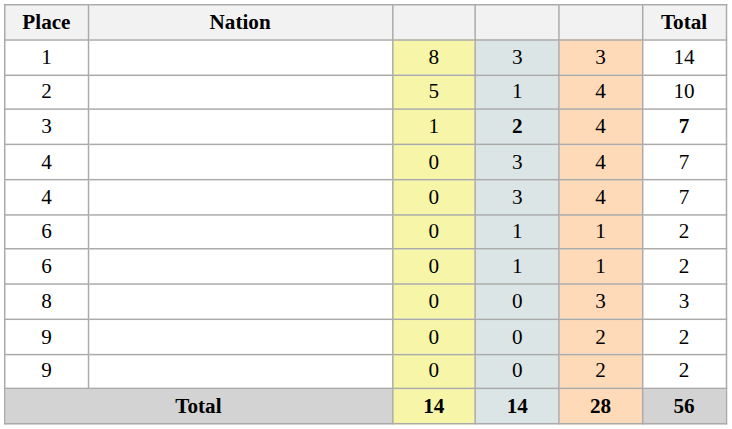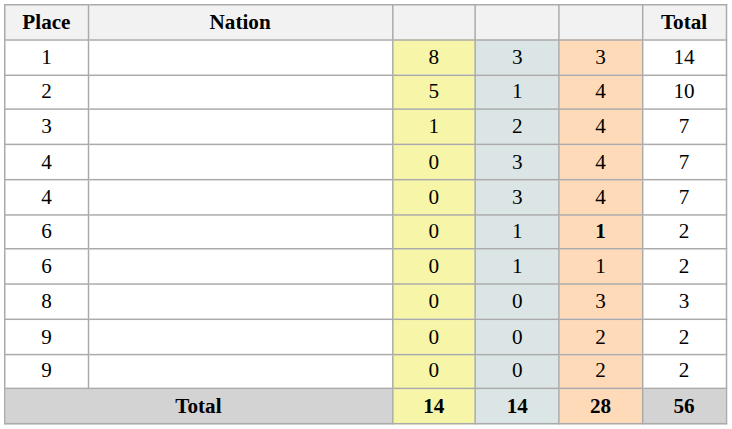(517, 127) bold -> (517, 127) normal
(684, 127) bold -> (684, 127) normal
(601, 231) normal -> (601, 231) bold
